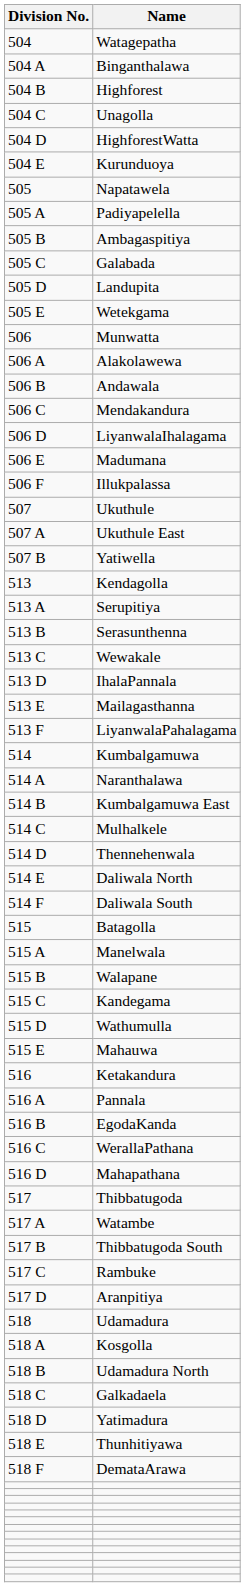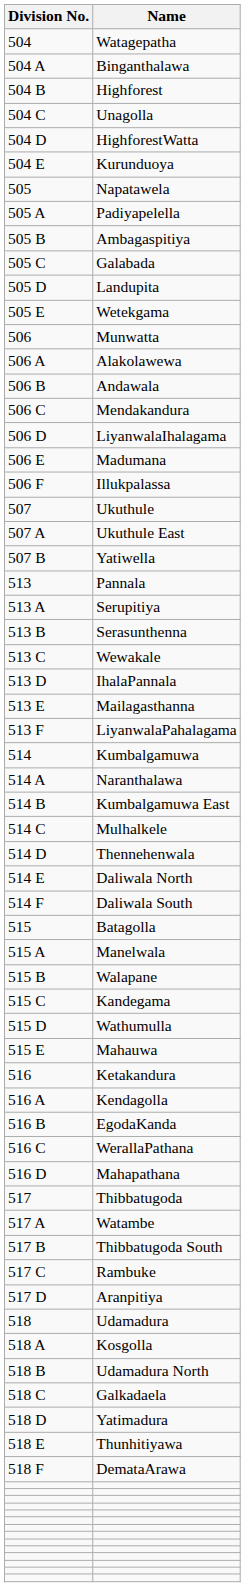(132, 582) Kendagolla -> (121, 582) Pannala
(121, 1099) Pannala -> (132, 1099) Kendagolla
